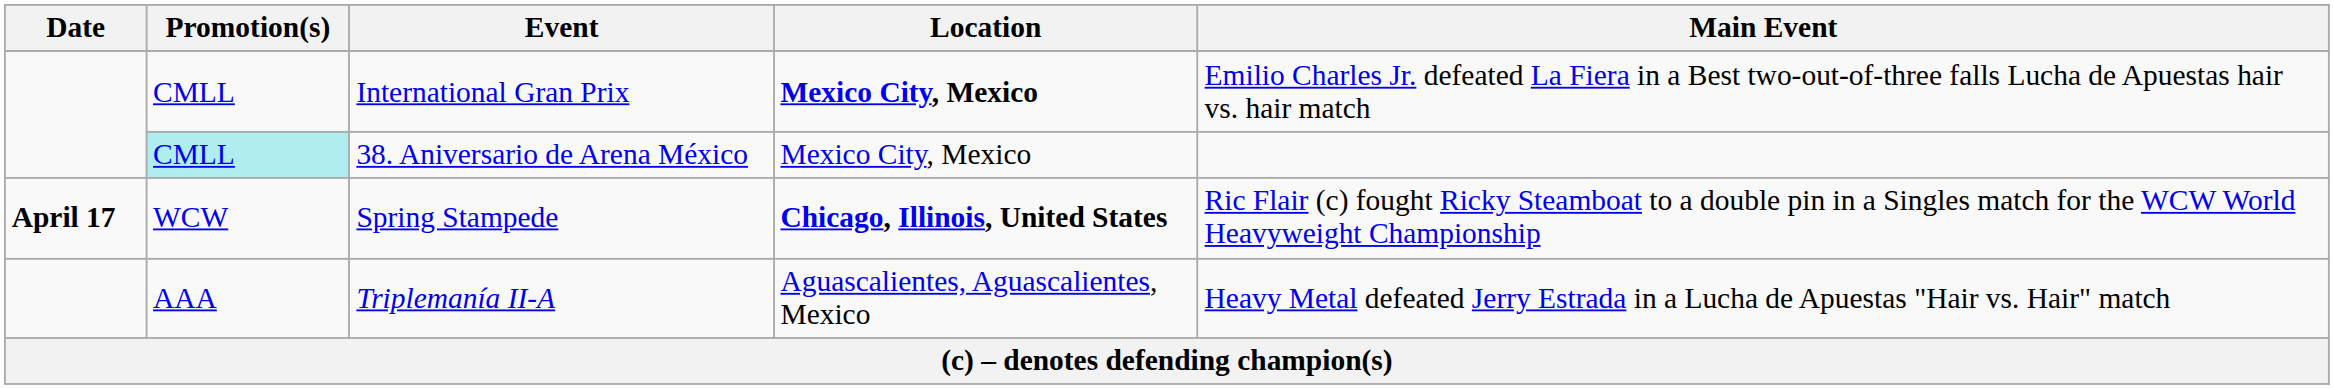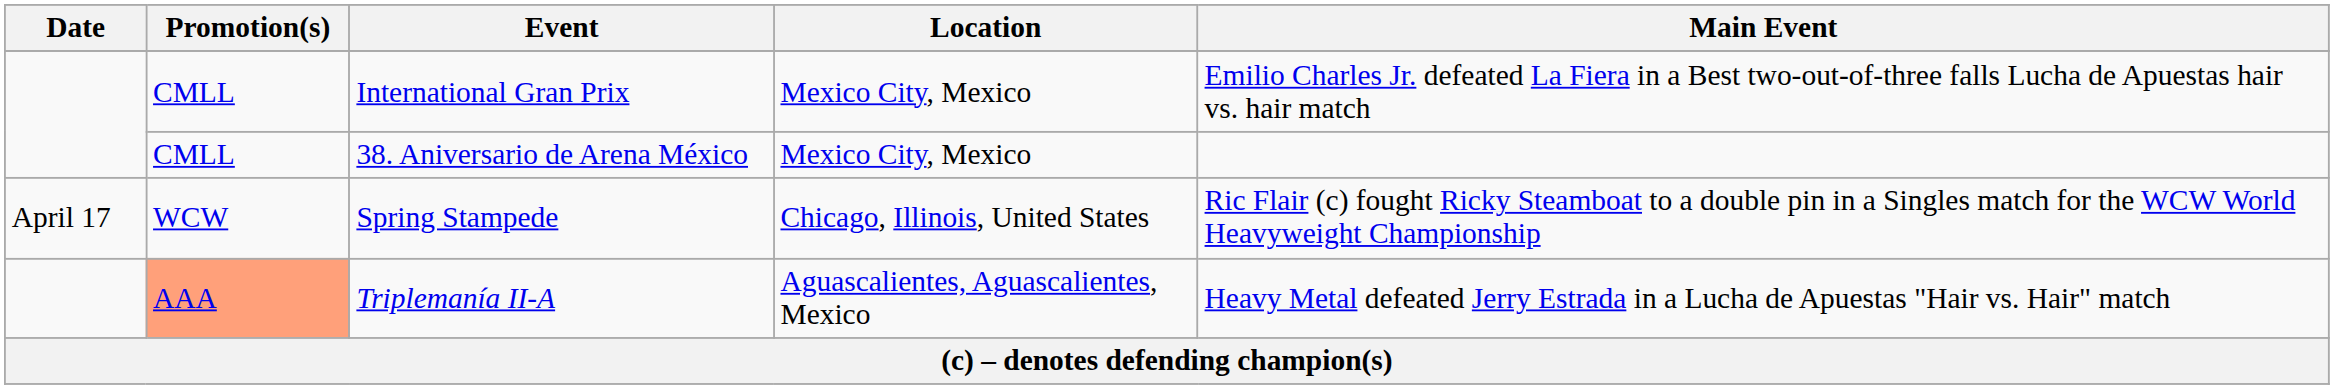(909, 91) bold -> (906, 91) normal
(194, 154) paleturquoise background -> (194, 154) no background
(64, 217) bold -> (61, 217) normal
(974, 217) bold -> (965, 217) normal
(185, 297) no background -> (185, 297) lightsalmon background
